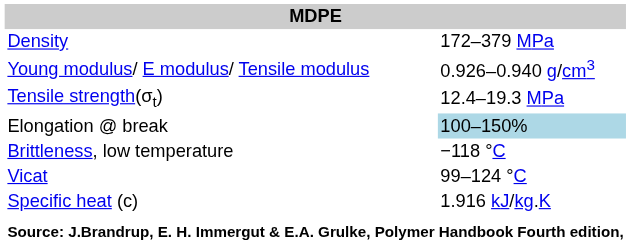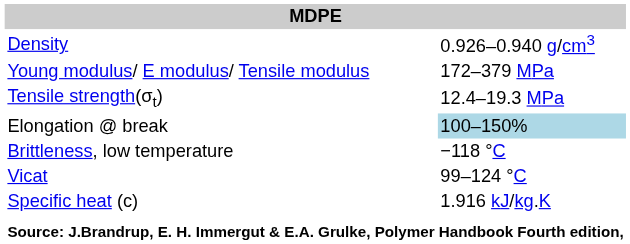(497, 41) 172–379 MPa -> (518, 44) 0.926–0.940 g/cm3
(518, 69) 0.926–0.940 g/cm3 -> (497, 71) 172–379 MPa
